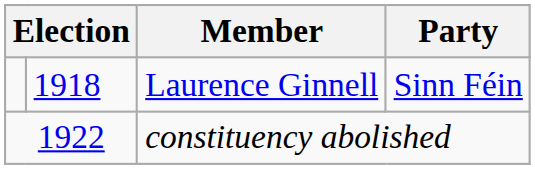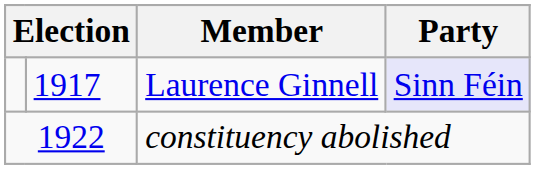(67, 84) 1918 -> (67, 84) 1917
(458, 84) no background -> (458, 84) lavender background
